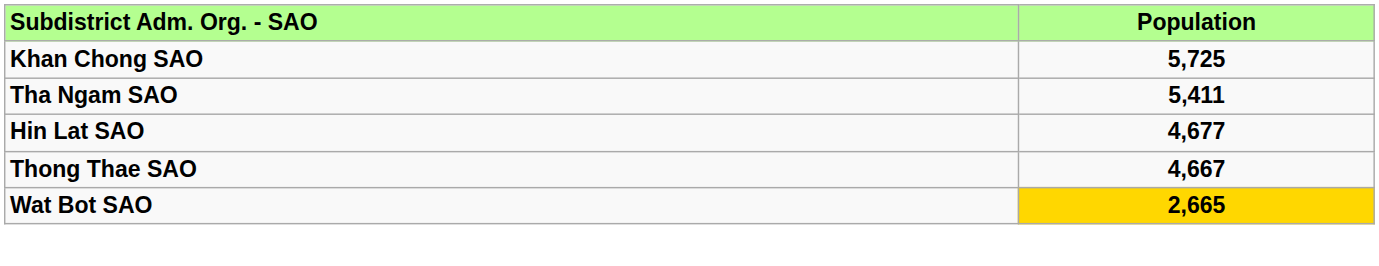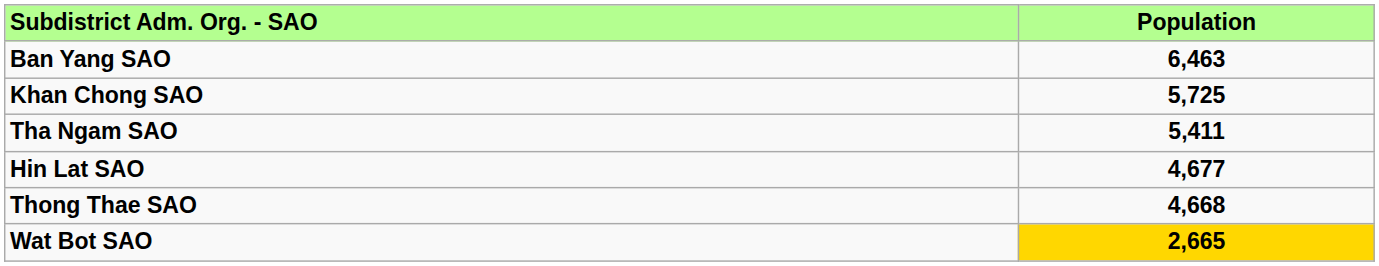+ row: (90, 59)
(1197, 168) 4,667 -> (1197, 205) 4,668
